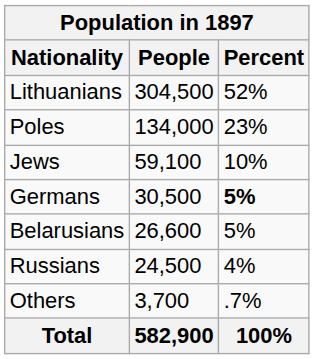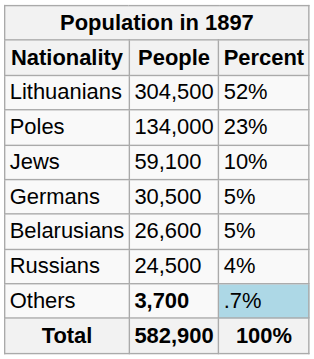(240, 196) bold -> (240, 196) normal
(162, 300) normal -> (162, 300) bold
(243, 300) no background -> (243, 300) lightblue background
